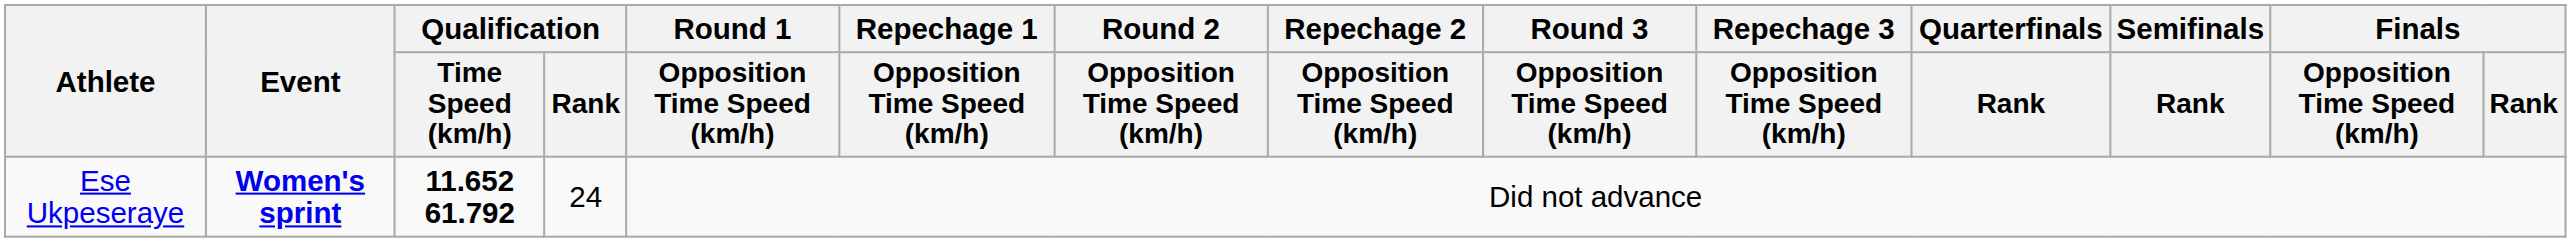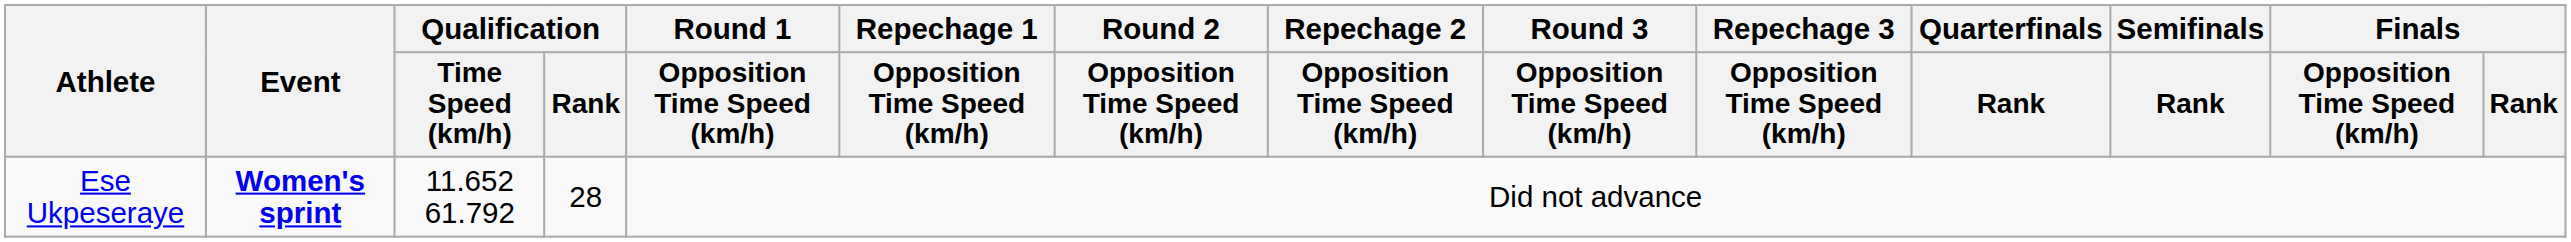(470, 197) bold -> (470, 197) normal
(586, 197) 24 -> (586, 197) 28
